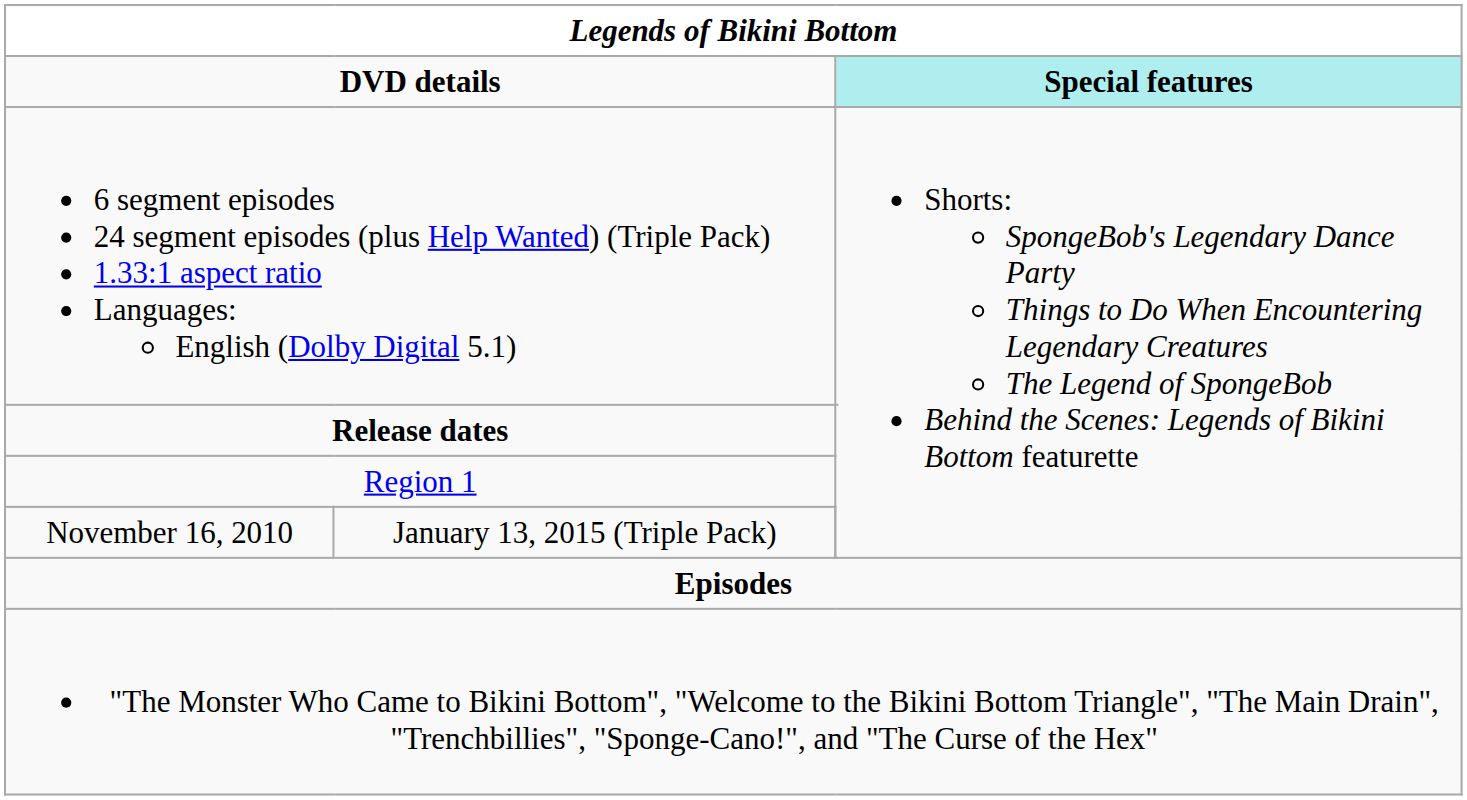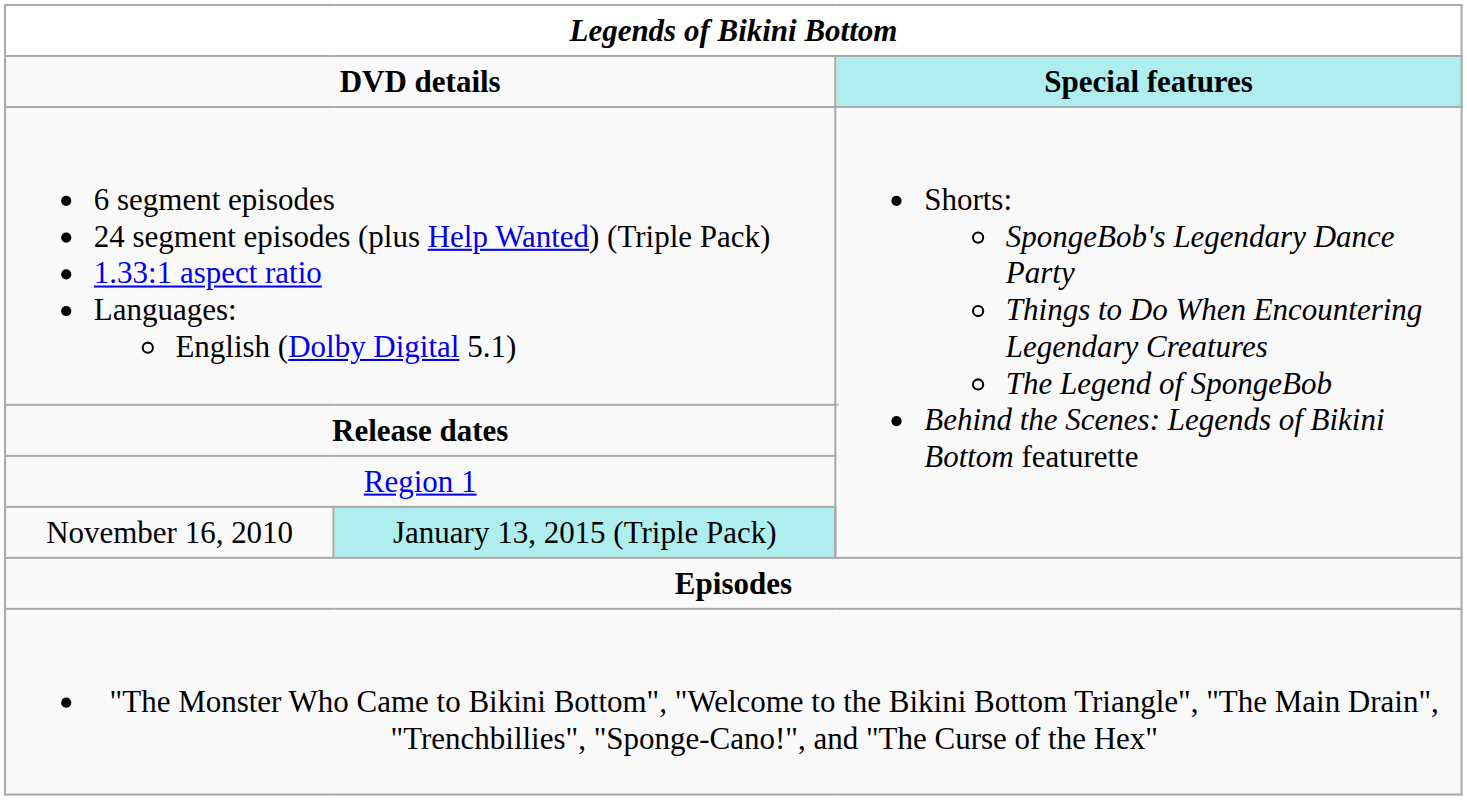(585, 531) no background -> (585, 531) paleturquoise background
